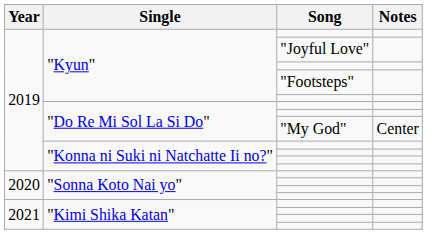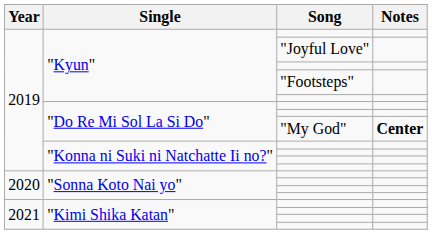(398, 128) normal -> (400, 128) bold
